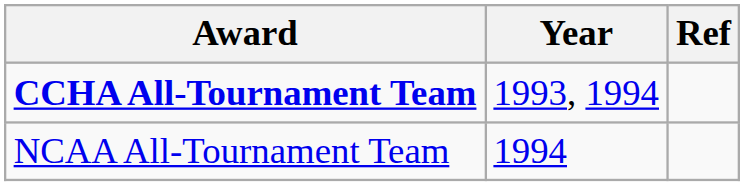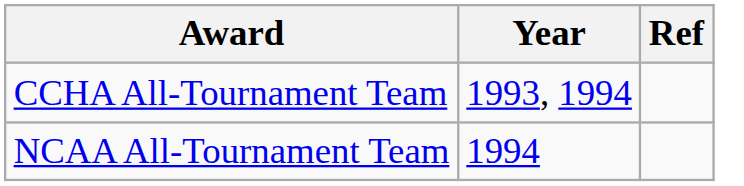(245, 92) bold -> (230, 92) normal
